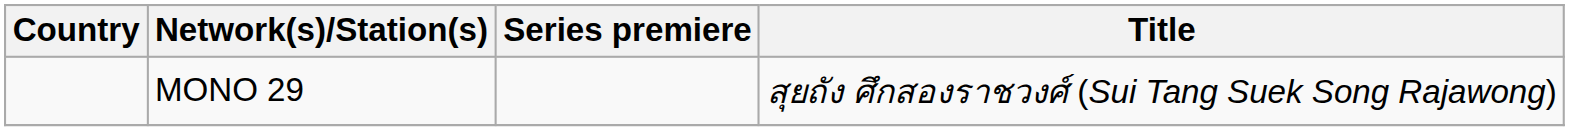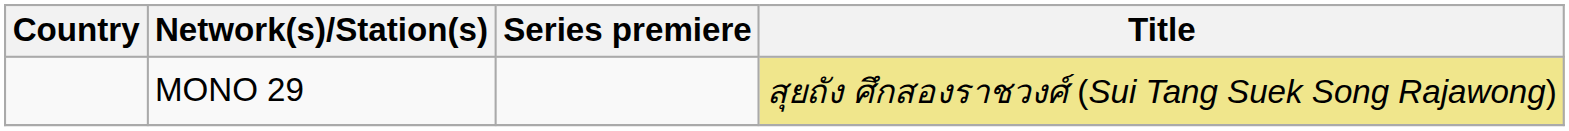(1162, 91) no background -> (1162, 91) khaki background
